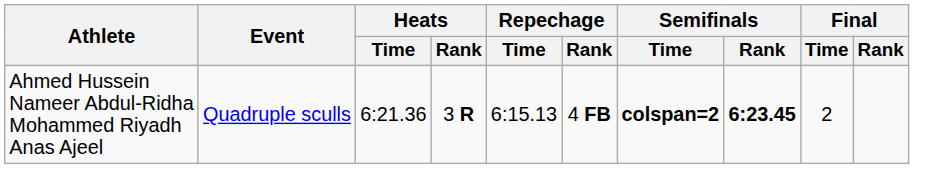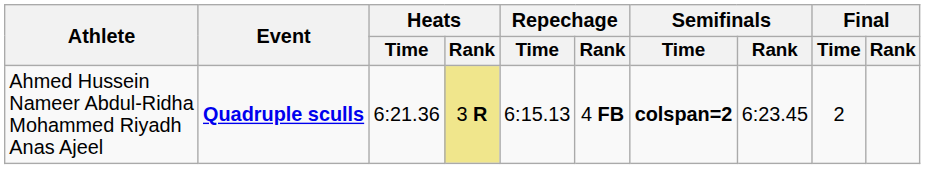(277, 115) normal -> (284, 115) bold
(459, 115) no background -> (472, 115) khaki background
(762, 115) bold -> (775, 115) normal
